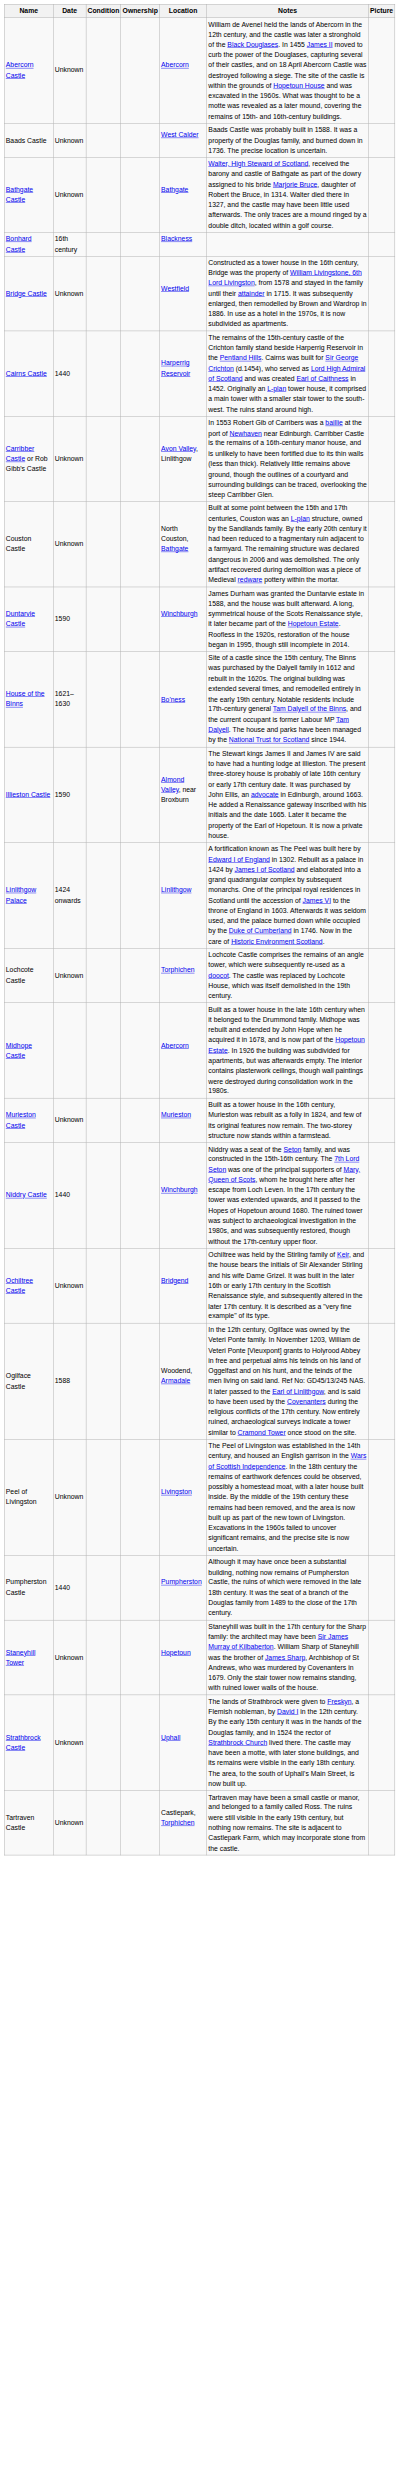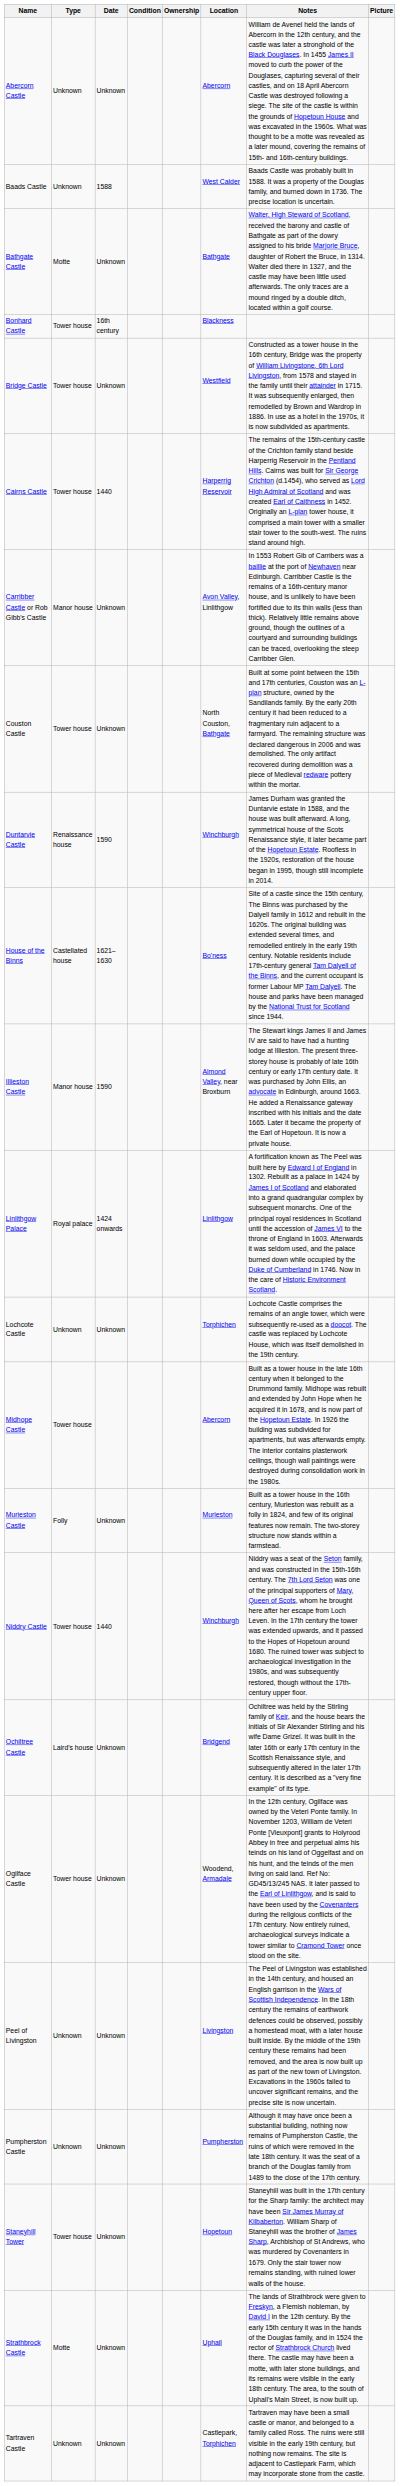+ column: (73, 11)
(69, 140) Unknown -> (104, 186) 1588
(62, 1381) 1588 -> (111, 1879) Unknown
(62, 1587) 1440 -> (111, 2147) Unknown
